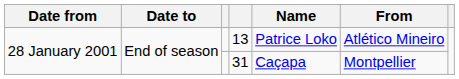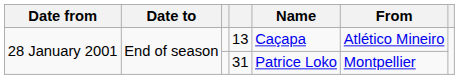(296, 39) Patrice Loko -> (281, 39) Caçapa
(281, 62) Caçapa -> (296, 62) Patrice Loko
